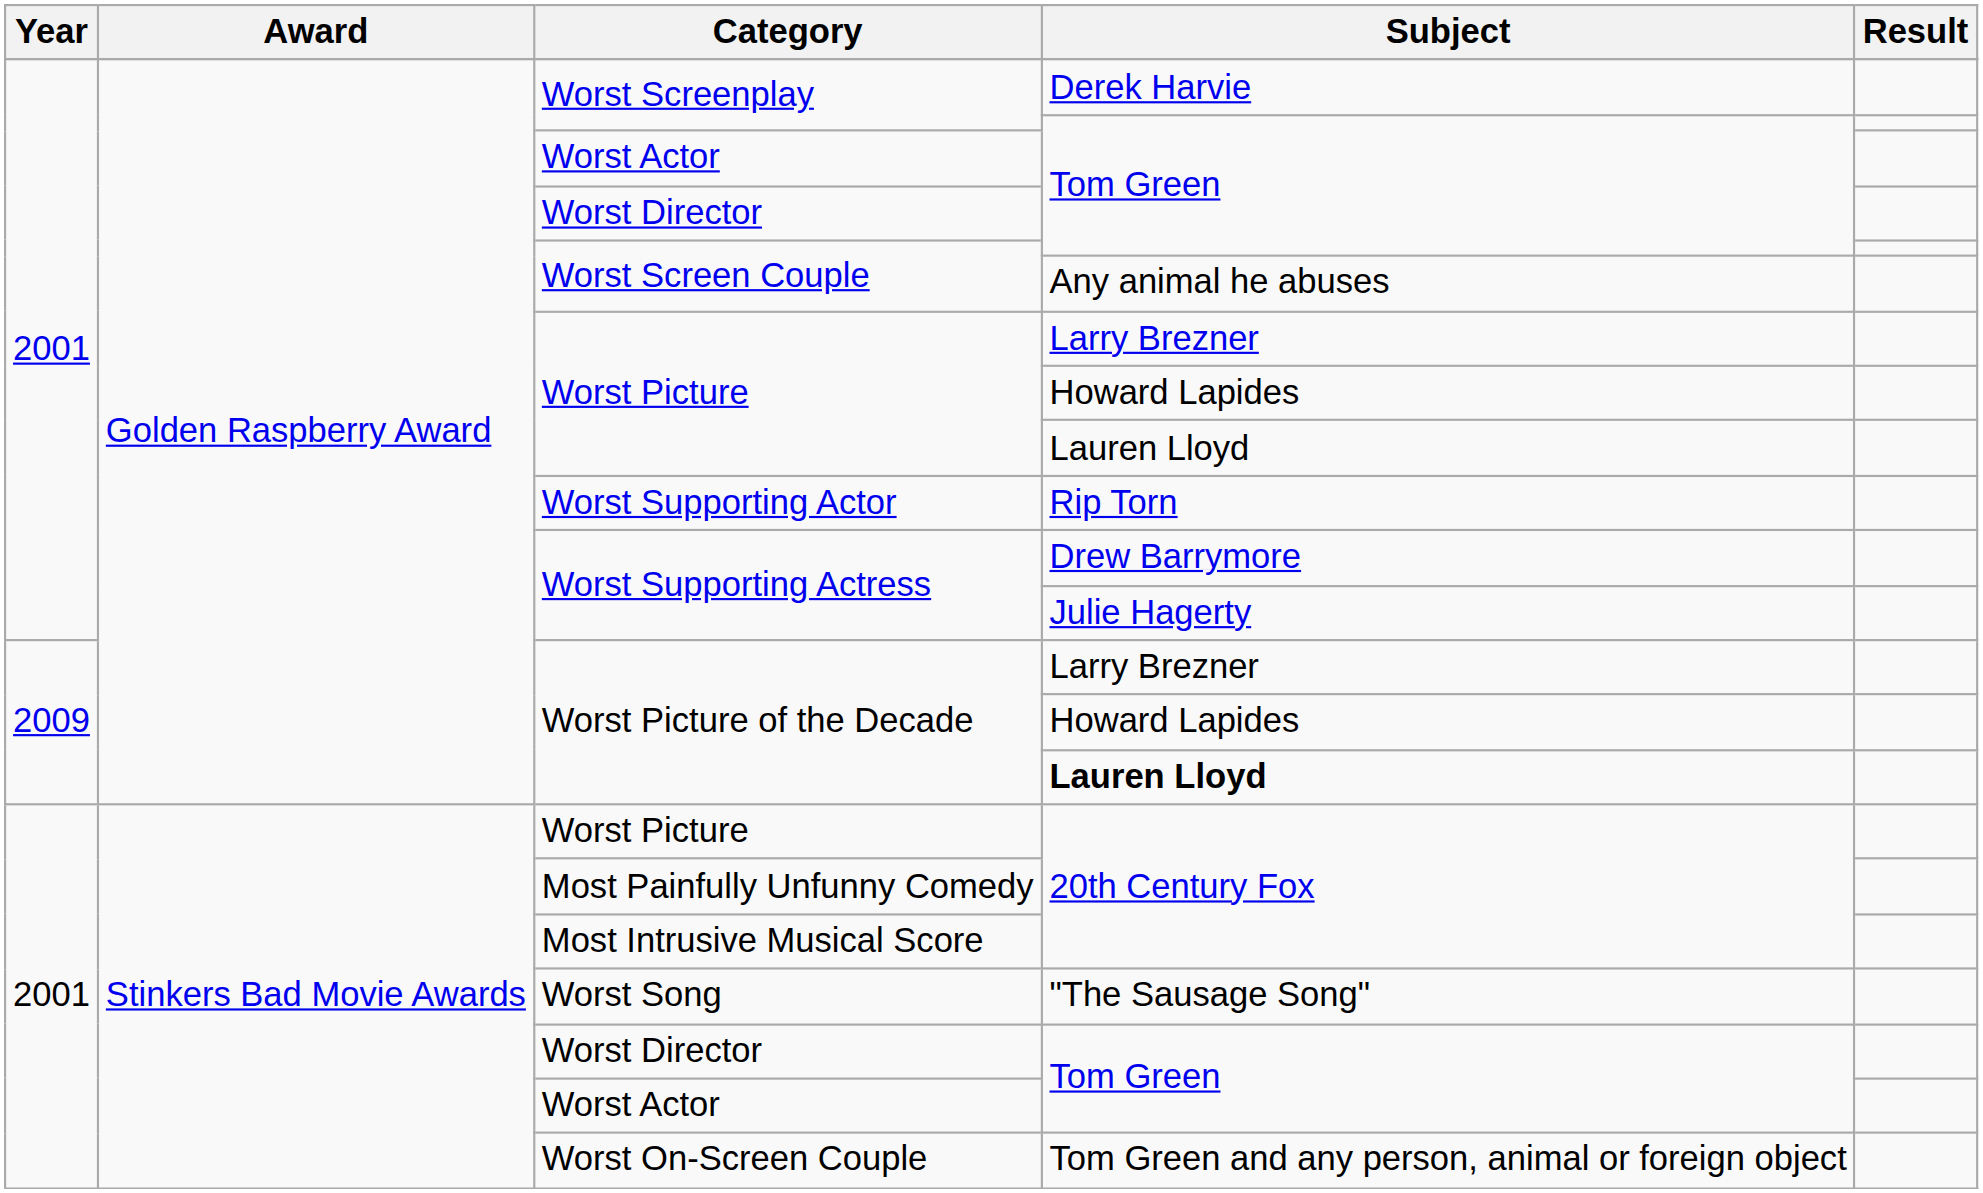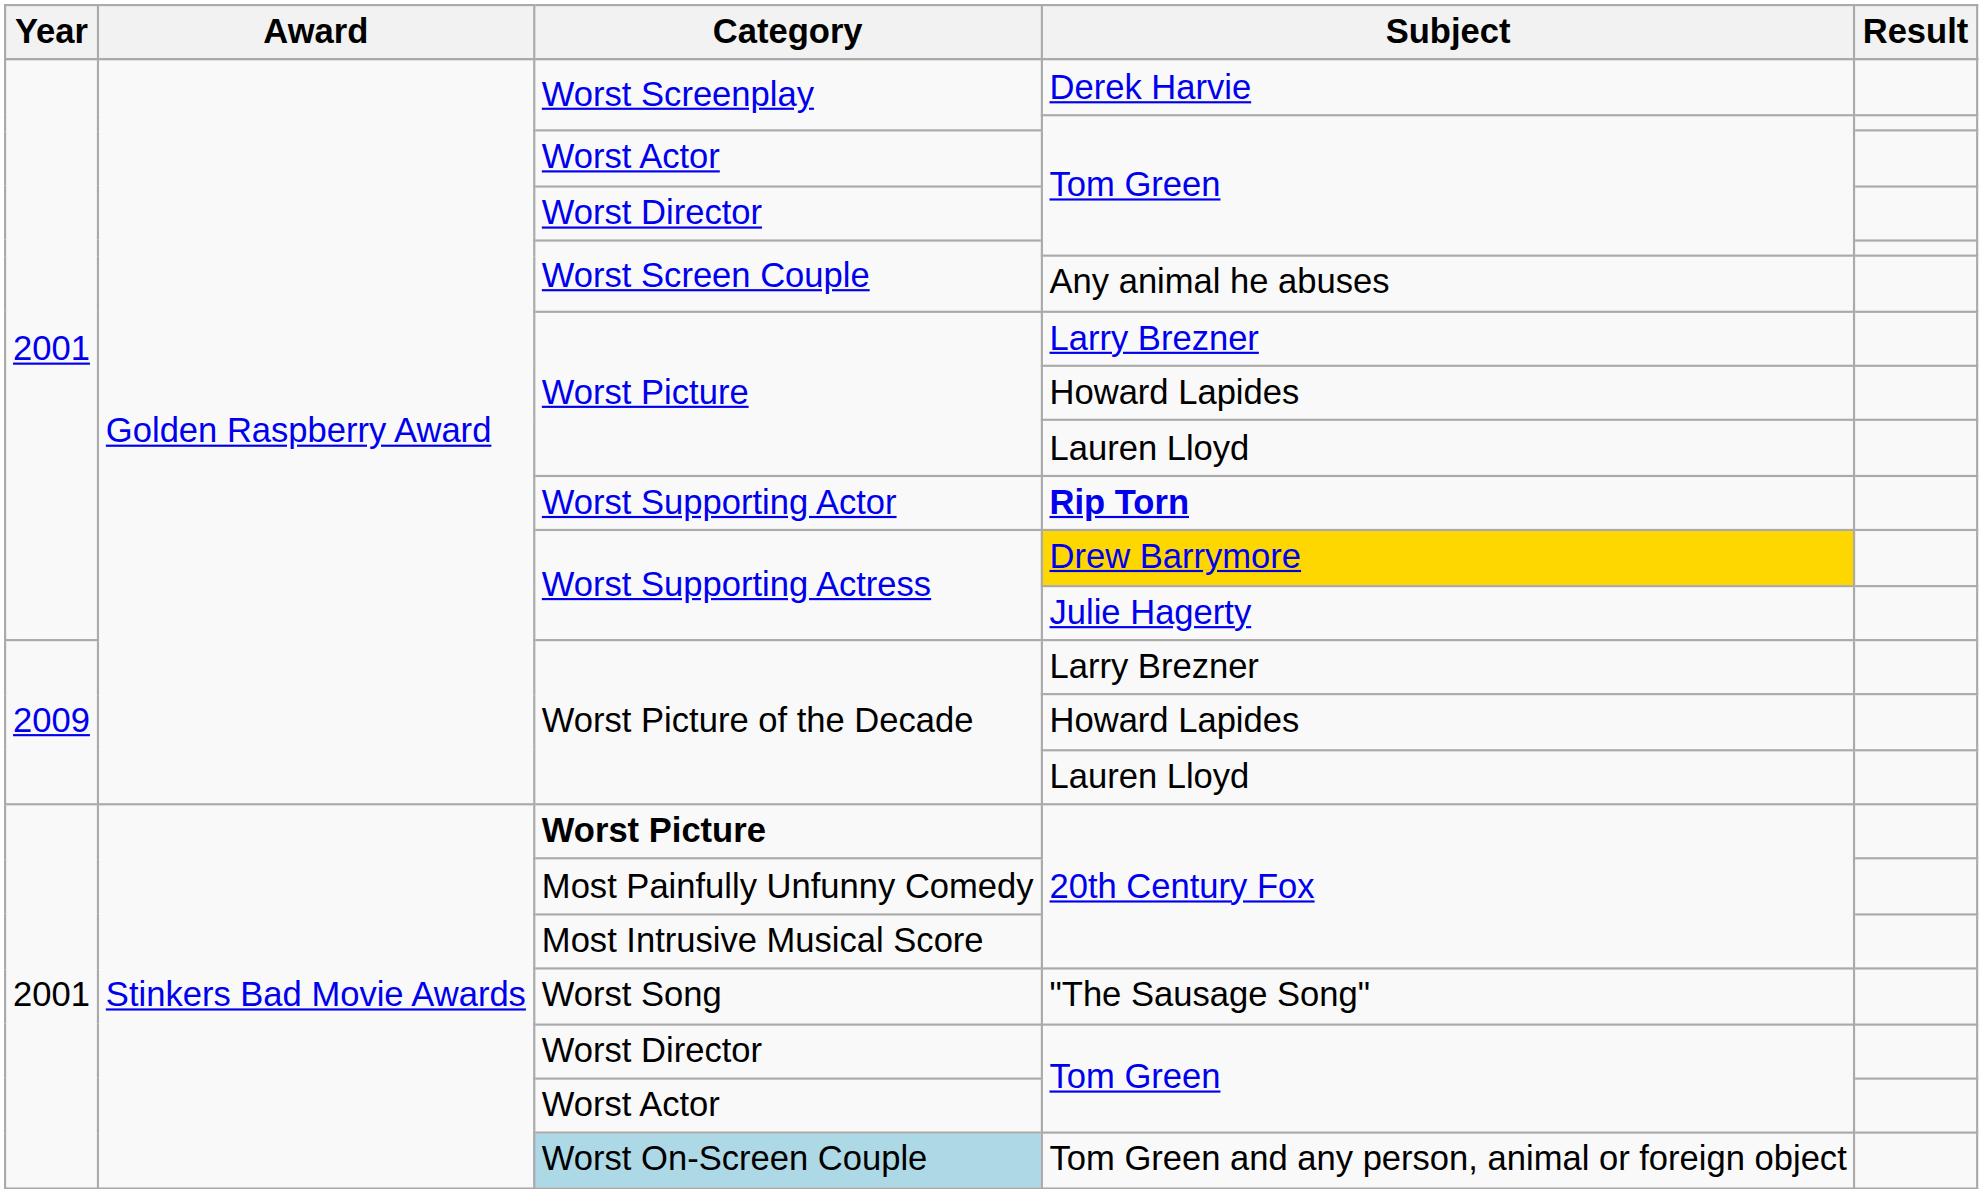(1114, 502) normal -> (1119, 502) bold
(1175, 557) no background -> (1175, 557) gold background
(1158, 776) bold -> (1149, 776) normal
(645, 831) normal -> (654, 831) bold
(735, 1159) no background -> (735, 1159) lightblue background
